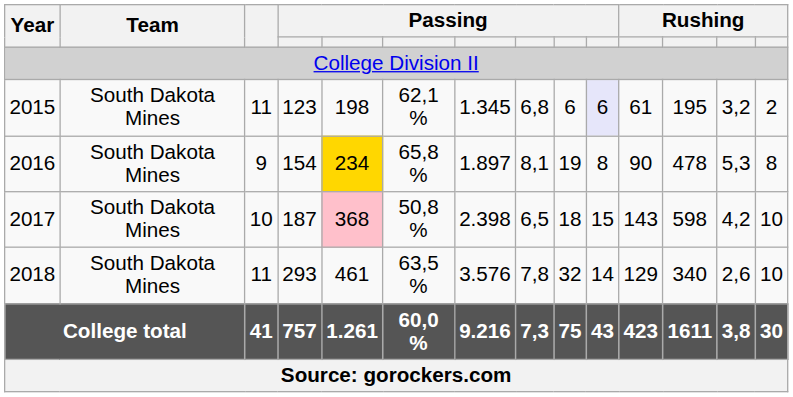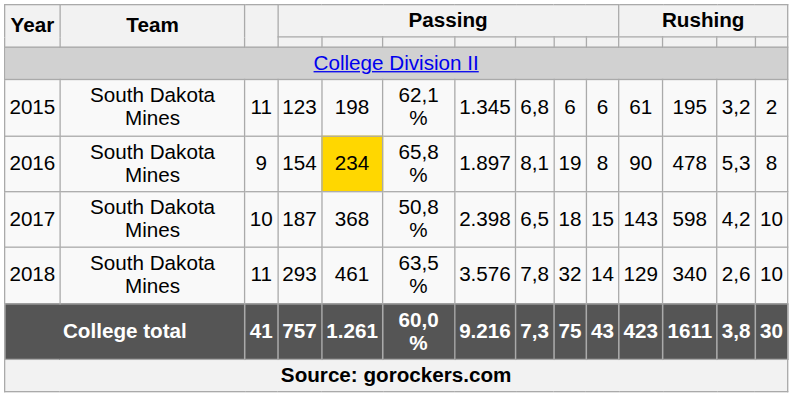(602, 107) lavender background -> (602, 107) no background
(352, 219) pink background -> (352, 219) no background
